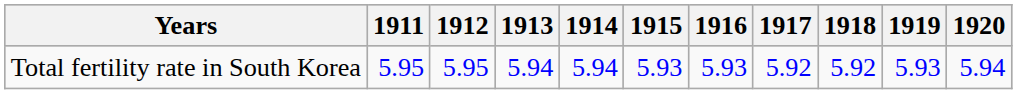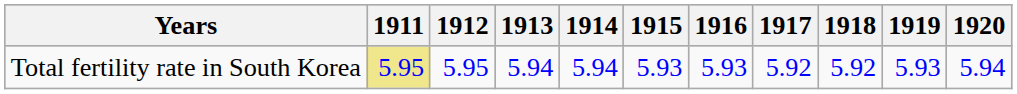(401, 66) no background -> (401, 66) khaki background
